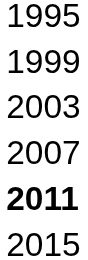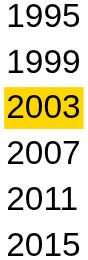(43, 107) no background -> (43, 107) gold background
(43, 199) bold -> (42, 199) normal
